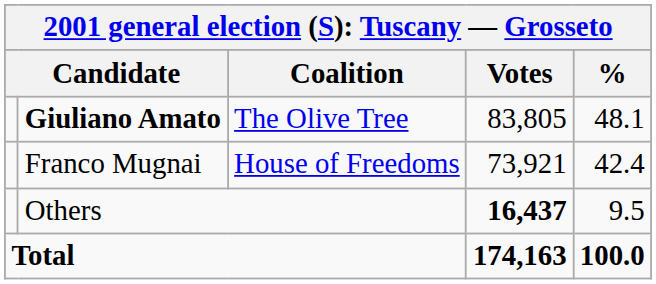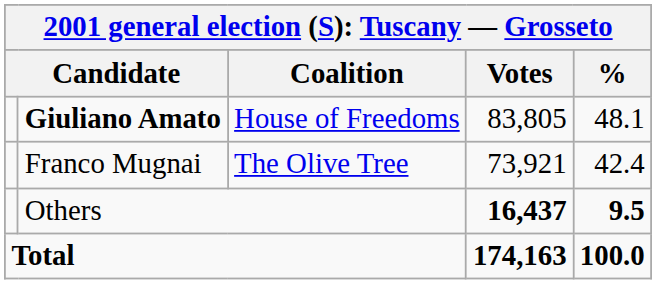(321, 118) The Olive Tree -> (347, 118) House of Freedoms
(347, 164) House of Freedoms -> (321, 164) The Olive Tree
(627, 210) normal -> (627, 210) bold
